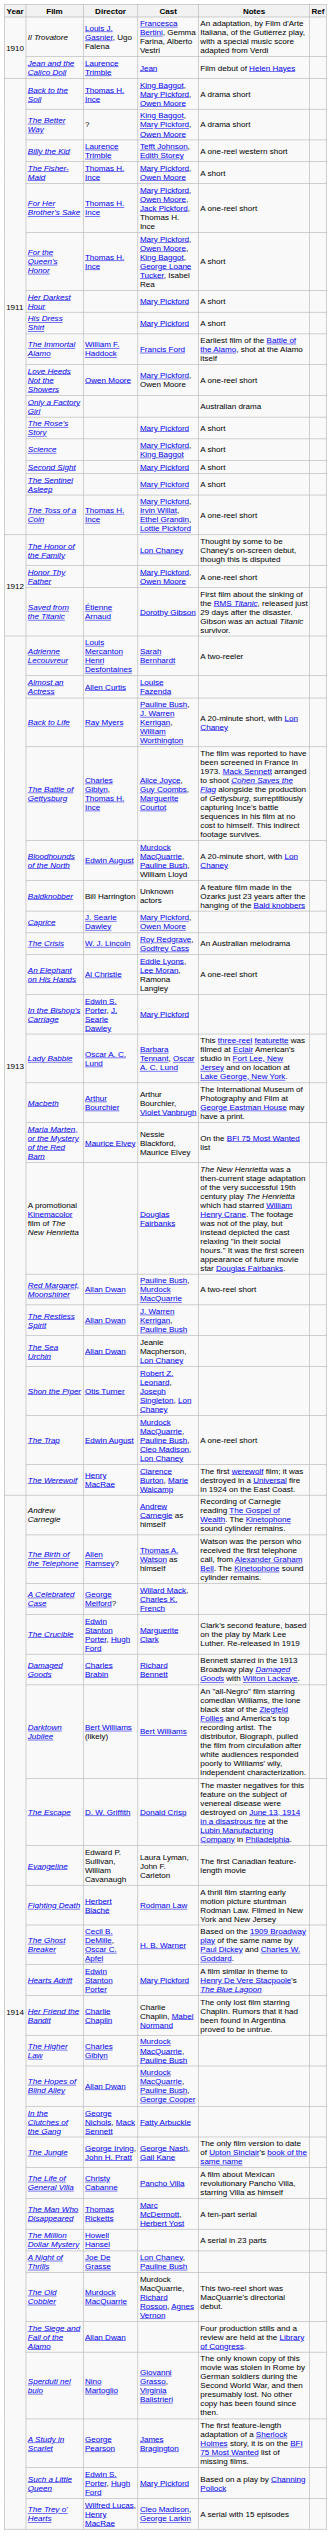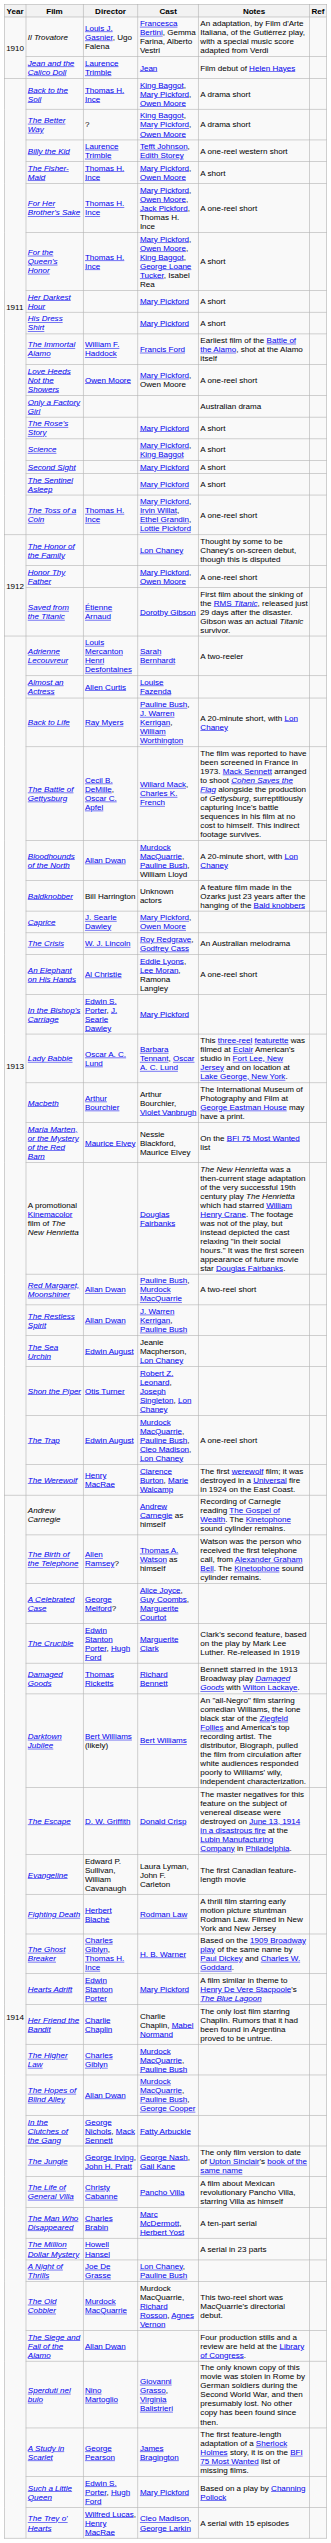(105, 794) Charles Giblyn, Thomas H. Ince -> (101, 794) Cecil B. DeMille, Oscar C. Apfel
(164, 794) Alice Joyce, Guy Coombs, Marguerite Courtot -> (164, 794) Willard Mack, Charles K. French
(109, 860) Edwin August -> (105, 860) Allan Dwan
(105, 1351) Allan Dwan -> (109, 1351) Edwin August
(164, 1599) Willard Mack, Charles K. French -> (164, 1604) Alice Joyce, Guy Coombs, Marguerite Courtot
(99, 1670) Charles Brabin -> (99, 1679) Thomas Ricketts
(101, 1945) Cecil B. DeMille, Oscar C. Apfel -> (105, 1954) Charles Giblyn, Thomas H. Ince
(99, 2214) Thomas Ricketts -> (99, 2223) Charles Brabin
